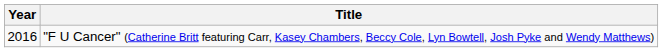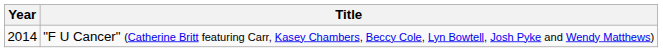(22, 36) 2016 -> (22, 36) 2014
